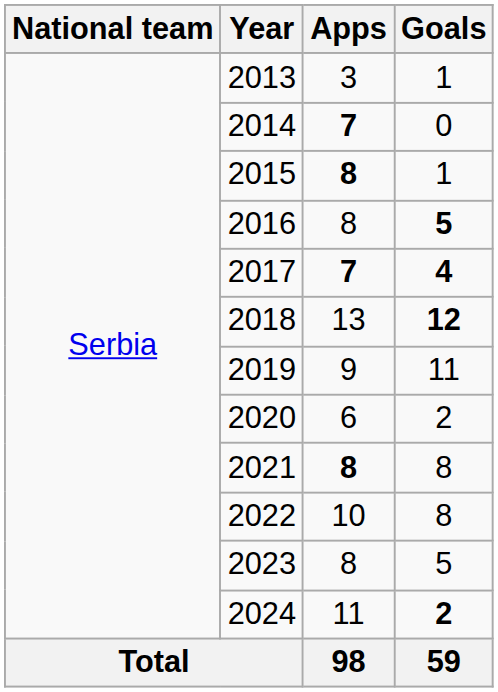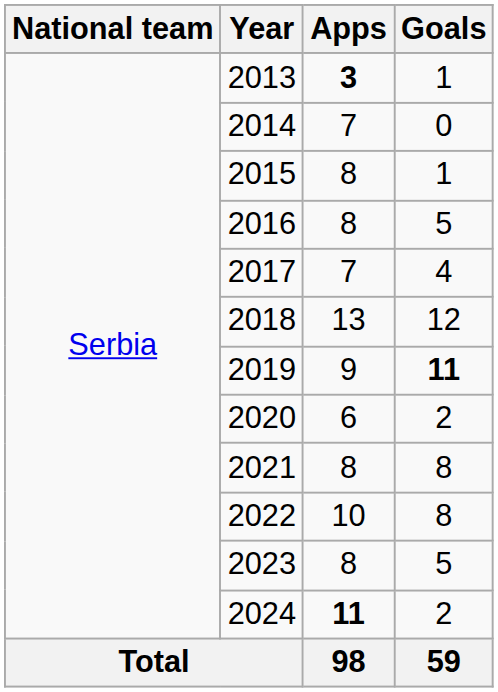(349, 77) normal -> (349, 77) bold
(349, 126) bold -> (349, 126) normal
(349, 175) bold -> (349, 175) normal
(444, 223) bold -> (444, 223) normal
(349, 272) bold -> (349, 272) normal
(444, 272) bold -> (444, 272) normal
(444, 321) bold -> (444, 321) normal
(444, 369) normal -> (444, 369) bold
(349, 467) bold -> (349, 467) normal
(349, 613) normal -> (349, 613) bold
(444, 613) bold -> (444, 613) normal
